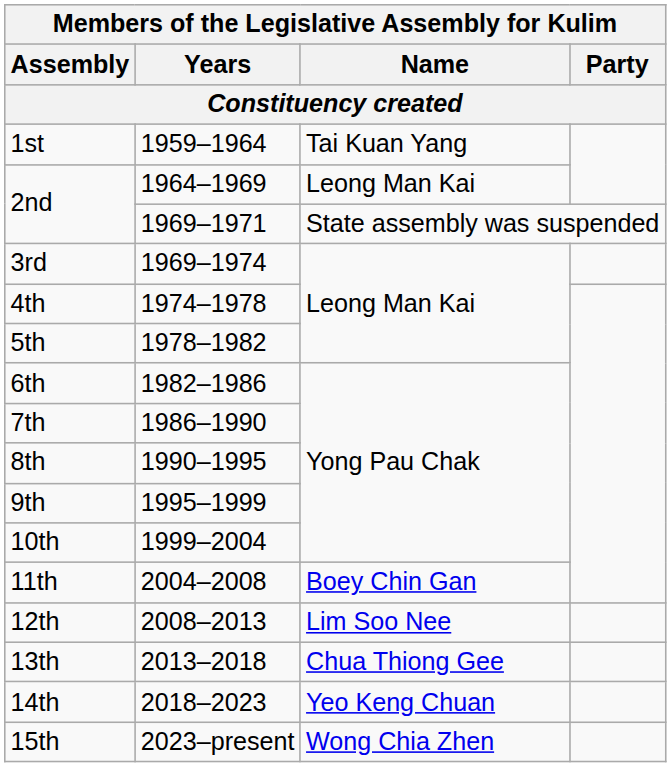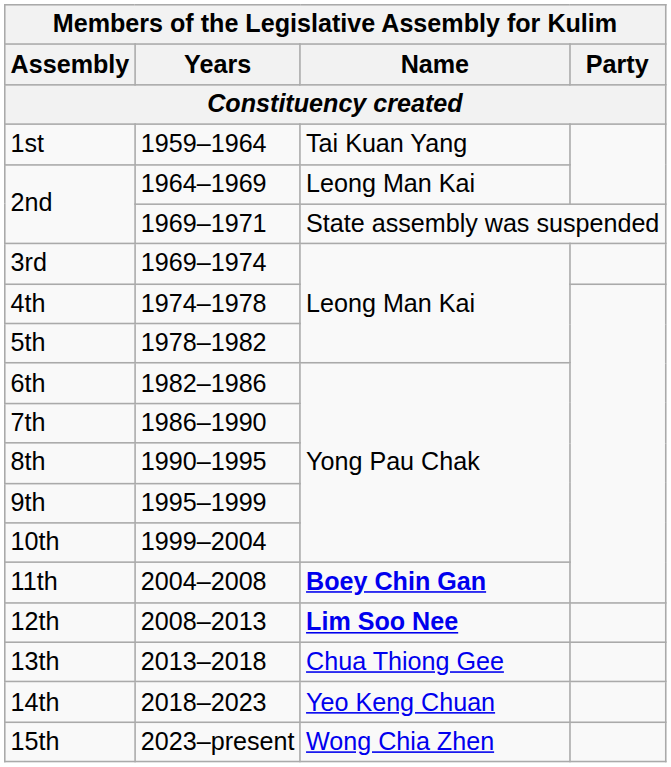(391, 582) normal -> (396, 582) bold
(379, 622) normal -> (382, 622) bold
